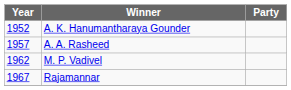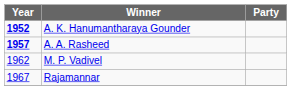(18, 28) normal -> (18, 28) bold
(18, 45) normal -> (18, 45) bold
